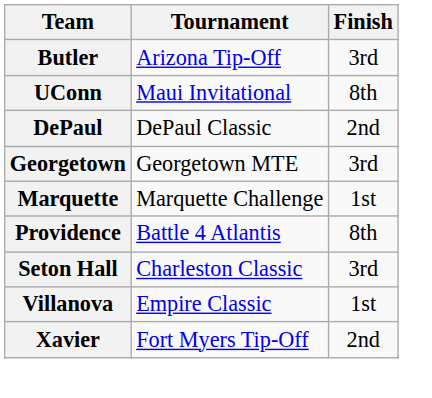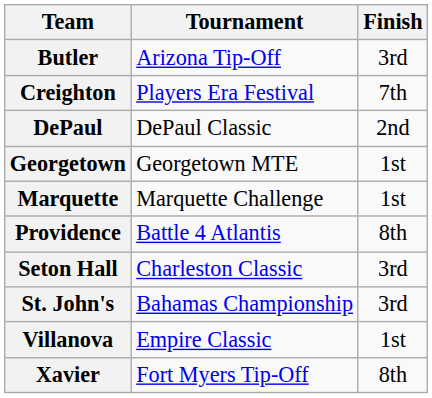- row: (68, 92)
+ row: (68, 92)
(363, 163) 3rd -> (393, 163) 1st
+ row: (68, 304)
(363, 339) 2nd -> (393, 374) 8th
